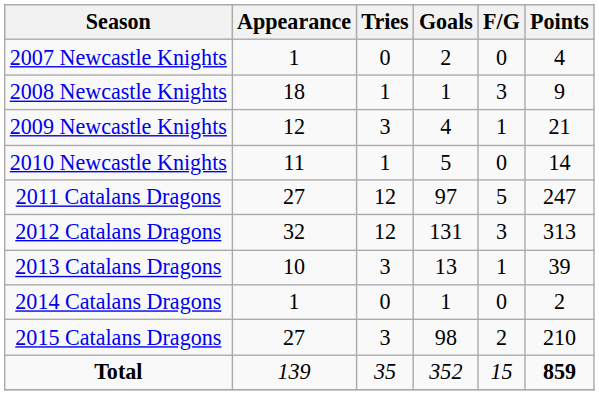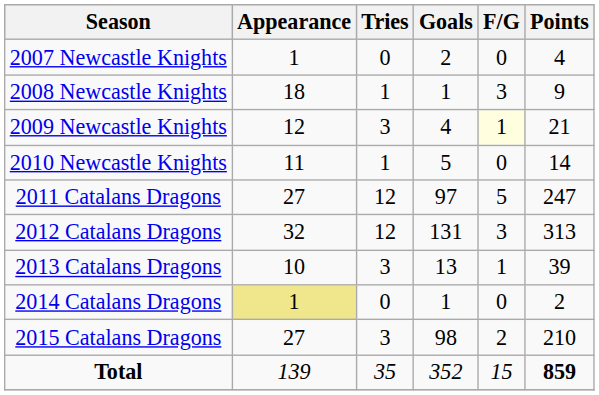(501, 127) no background -> (501, 127) lightyellow background
(294, 302) no background -> (294, 302) khaki background
